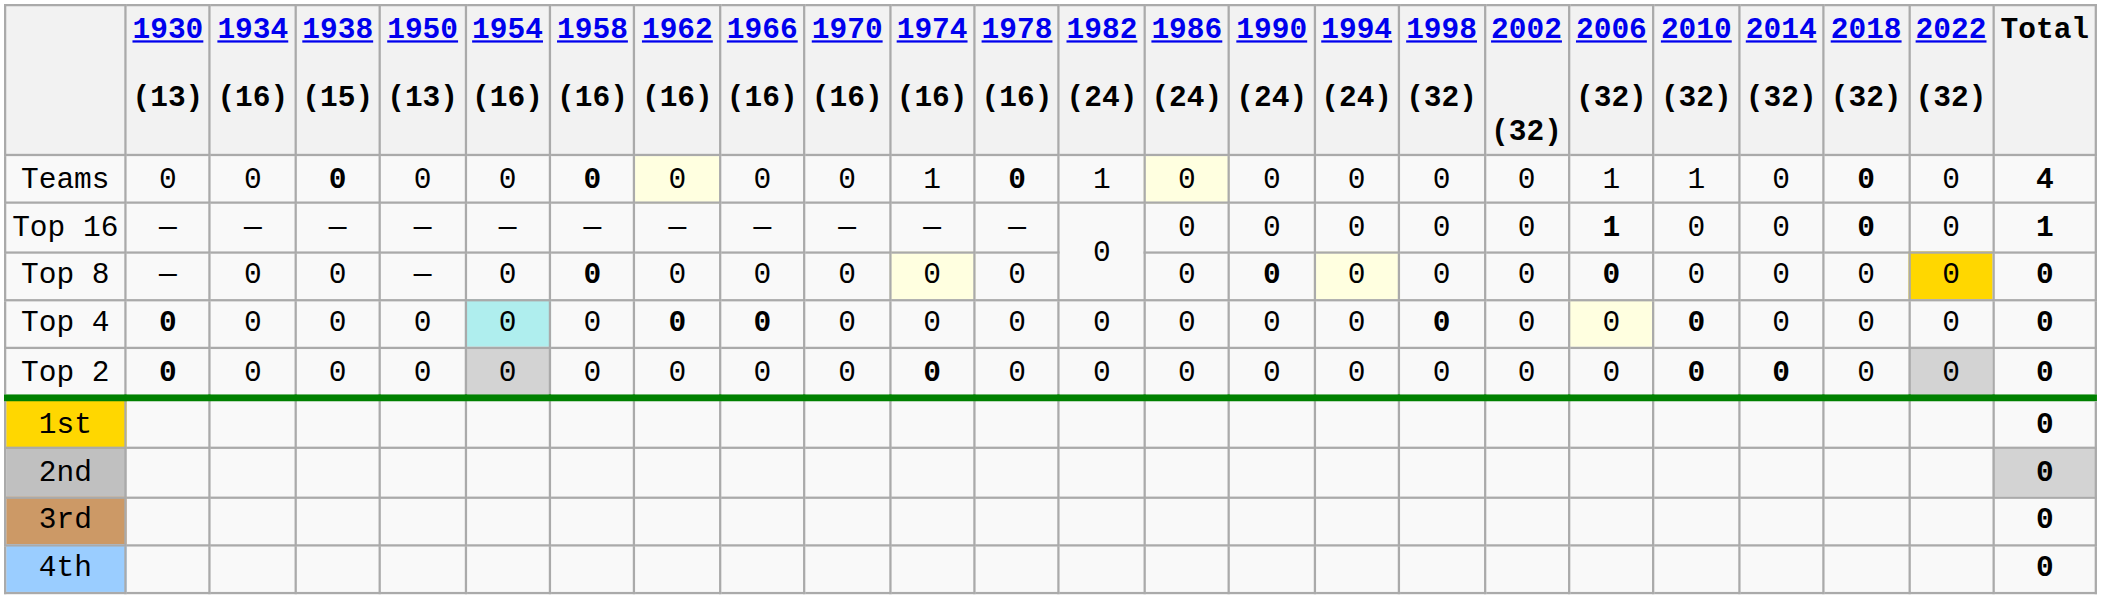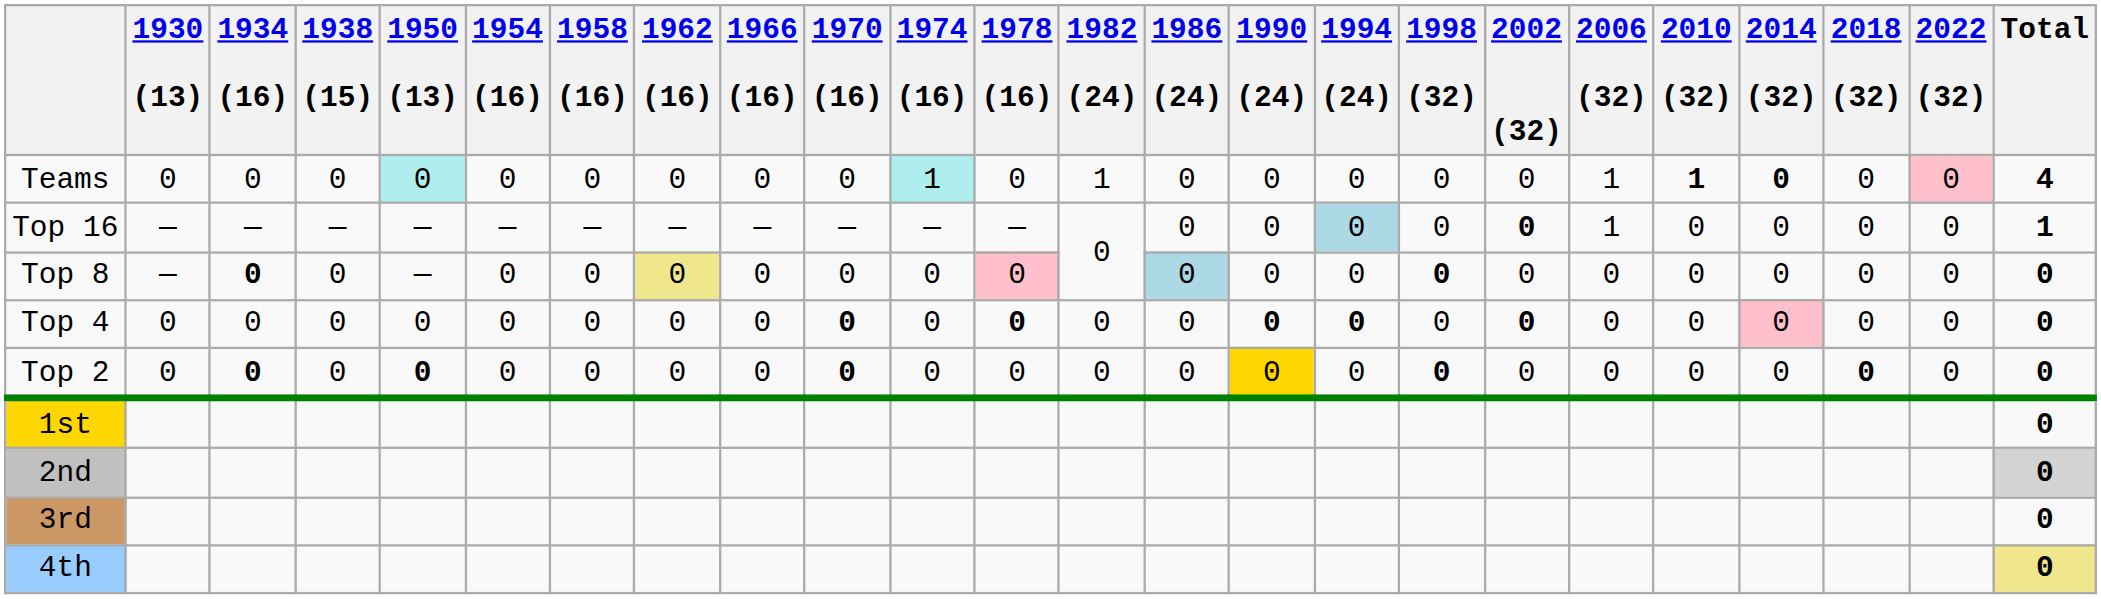(338, 179) bold -> (338, 179) normal
(423, 179) no background -> (423, 179) paleturquoise background
(592, 179) bold -> (592, 179) normal
(677, 179) lightyellow background -> (677, 179) no background
(932, 179) no background -> (932, 179) paleturquoise background
(1017, 179) bold -> (1017, 179) normal
(1187, 179) lightyellow background -> (1187, 179) no background
(1696, 179) normal -> (1696, 179) bold
(1781, 179) normal -> (1781, 179) bold
(1866, 179) bold -> (1866, 179) normal
(1951, 179) no background -> (1951, 179) pink background
(1357, 228) no background -> (1357, 228) lightblue background
(1526, 228) normal -> (1526, 228) bold
(1611, 228) bold -> (1611, 228) normal
(1866, 228) bold -> (1866, 228) normal
(253, 276) normal -> (253, 276) bold
(592, 276) bold -> (592, 276) normal
(677, 276) no background -> (677, 276) khaki background
(932, 276) lightyellow background -> (932, 276) no background
(1017, 276) no background -> (1017, 276) pink background
(1187, 276) no background -> (1187, 276) lightblue background
(1272, 276) bold -> (1272, 276) normal
(1357, 276) lightyellow background -> (1357, 276) no background
(1442, 276) normal -> (1442, 276) bold
(1611, 276) bold -> (1611, 276) normal
(1951, 276) gold background -> (1951, 276) no background
(168, 324) bold -> (168, 324) normal
(508, 324) paleturquoise background -> (508, 324) no background
(677, 324) bold -> (677, 324) normal
(762, 324) bold -> (762, 324) normal
(847, 324) normal -> (847, 324) bold
(1017, 324) normal -> (1017, 324) bold
(1272, 324) normal -> (1272, 324) bold
(1357, 324) normal -> (1357, 324) bold
(1442, 324) bold -> (1442, 324) normal
(1526, 324) normal -> (1526, 324) bold
(1611, 324) lightyellow background -> (1611, 324) no background
(1696, 324) bold -> (1696, 324) normal
(1781, 324) no background -> (1781, 324) pink background
(168, 372) bold -> (168, 372) normal
(253, 372) normal -> (253, 372) bold
(423, 372) normal -> (423, 372) bold
(508, 372) lightgrey background -> (508, 372) no background
(847, 372) normal -> (847, 372) bold
(932, 372) bold -> (932, 372) normal
(1272, 372) no background -> (1272, 372) gold background
(1442, 372) normal -> (1442, 372) bold
(1696, 372) bold -> (1696, 372) normal
(1781, 372) bold -> (1781, 372) normal
(1866, 372) normal -> (1866, 372) bold
(1951, 372) lightgrey background -> (1951, 372) no background
(2045, 569) no background -> (2045, 569) khaki background
